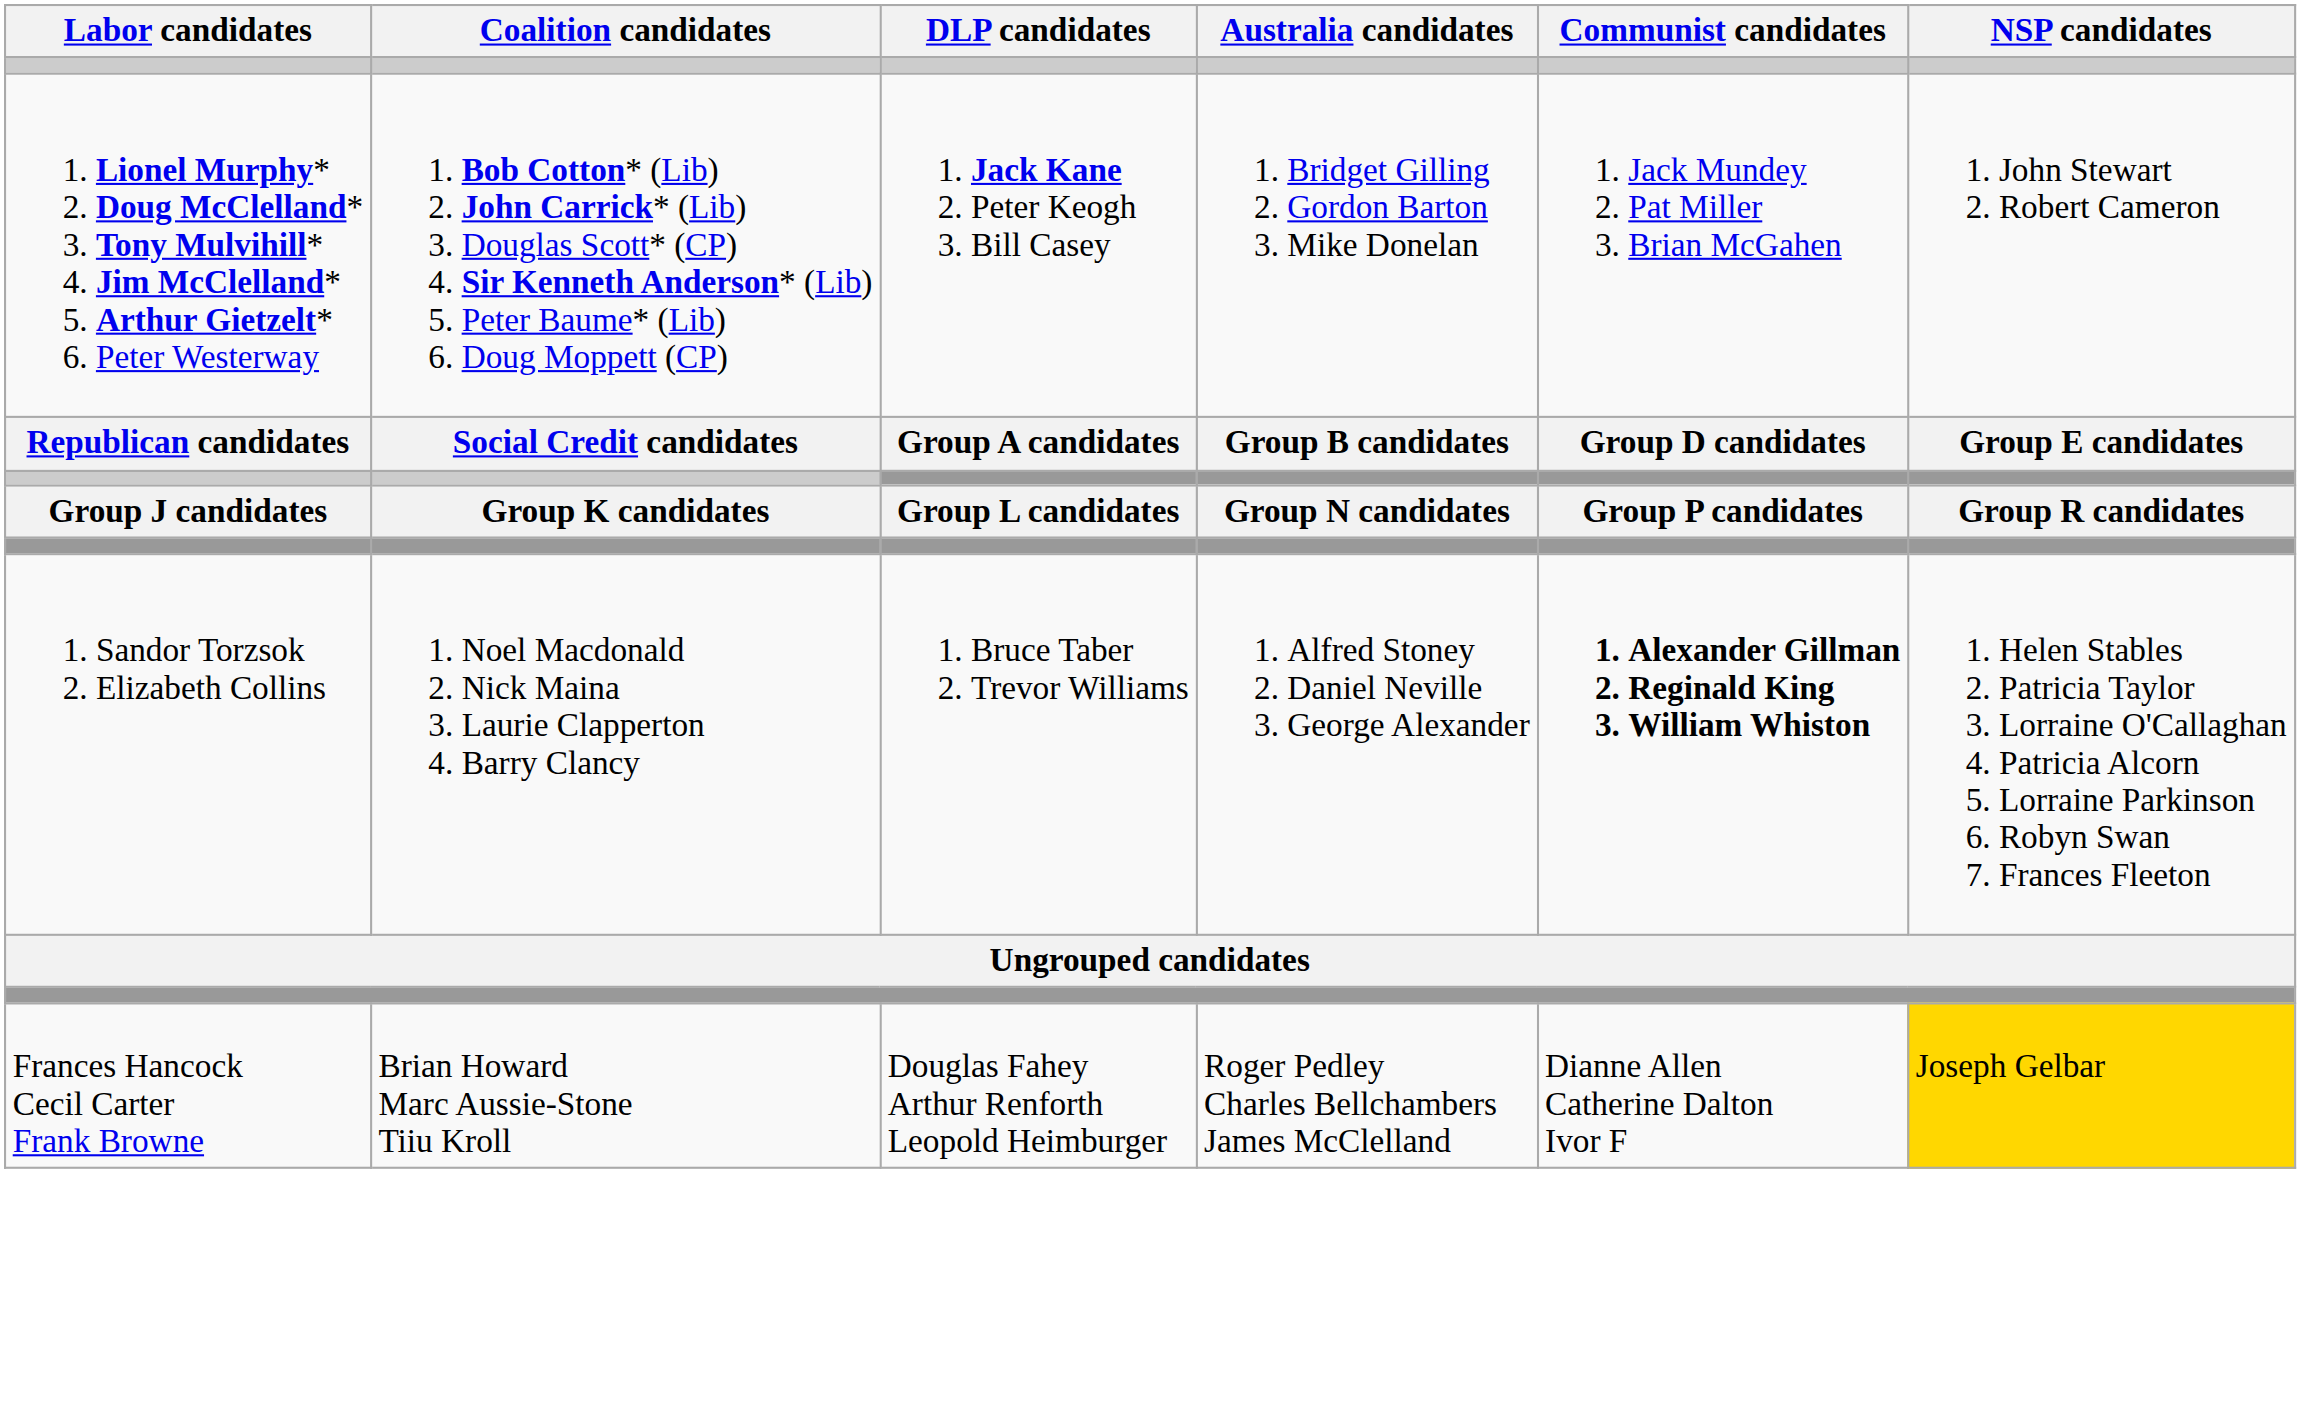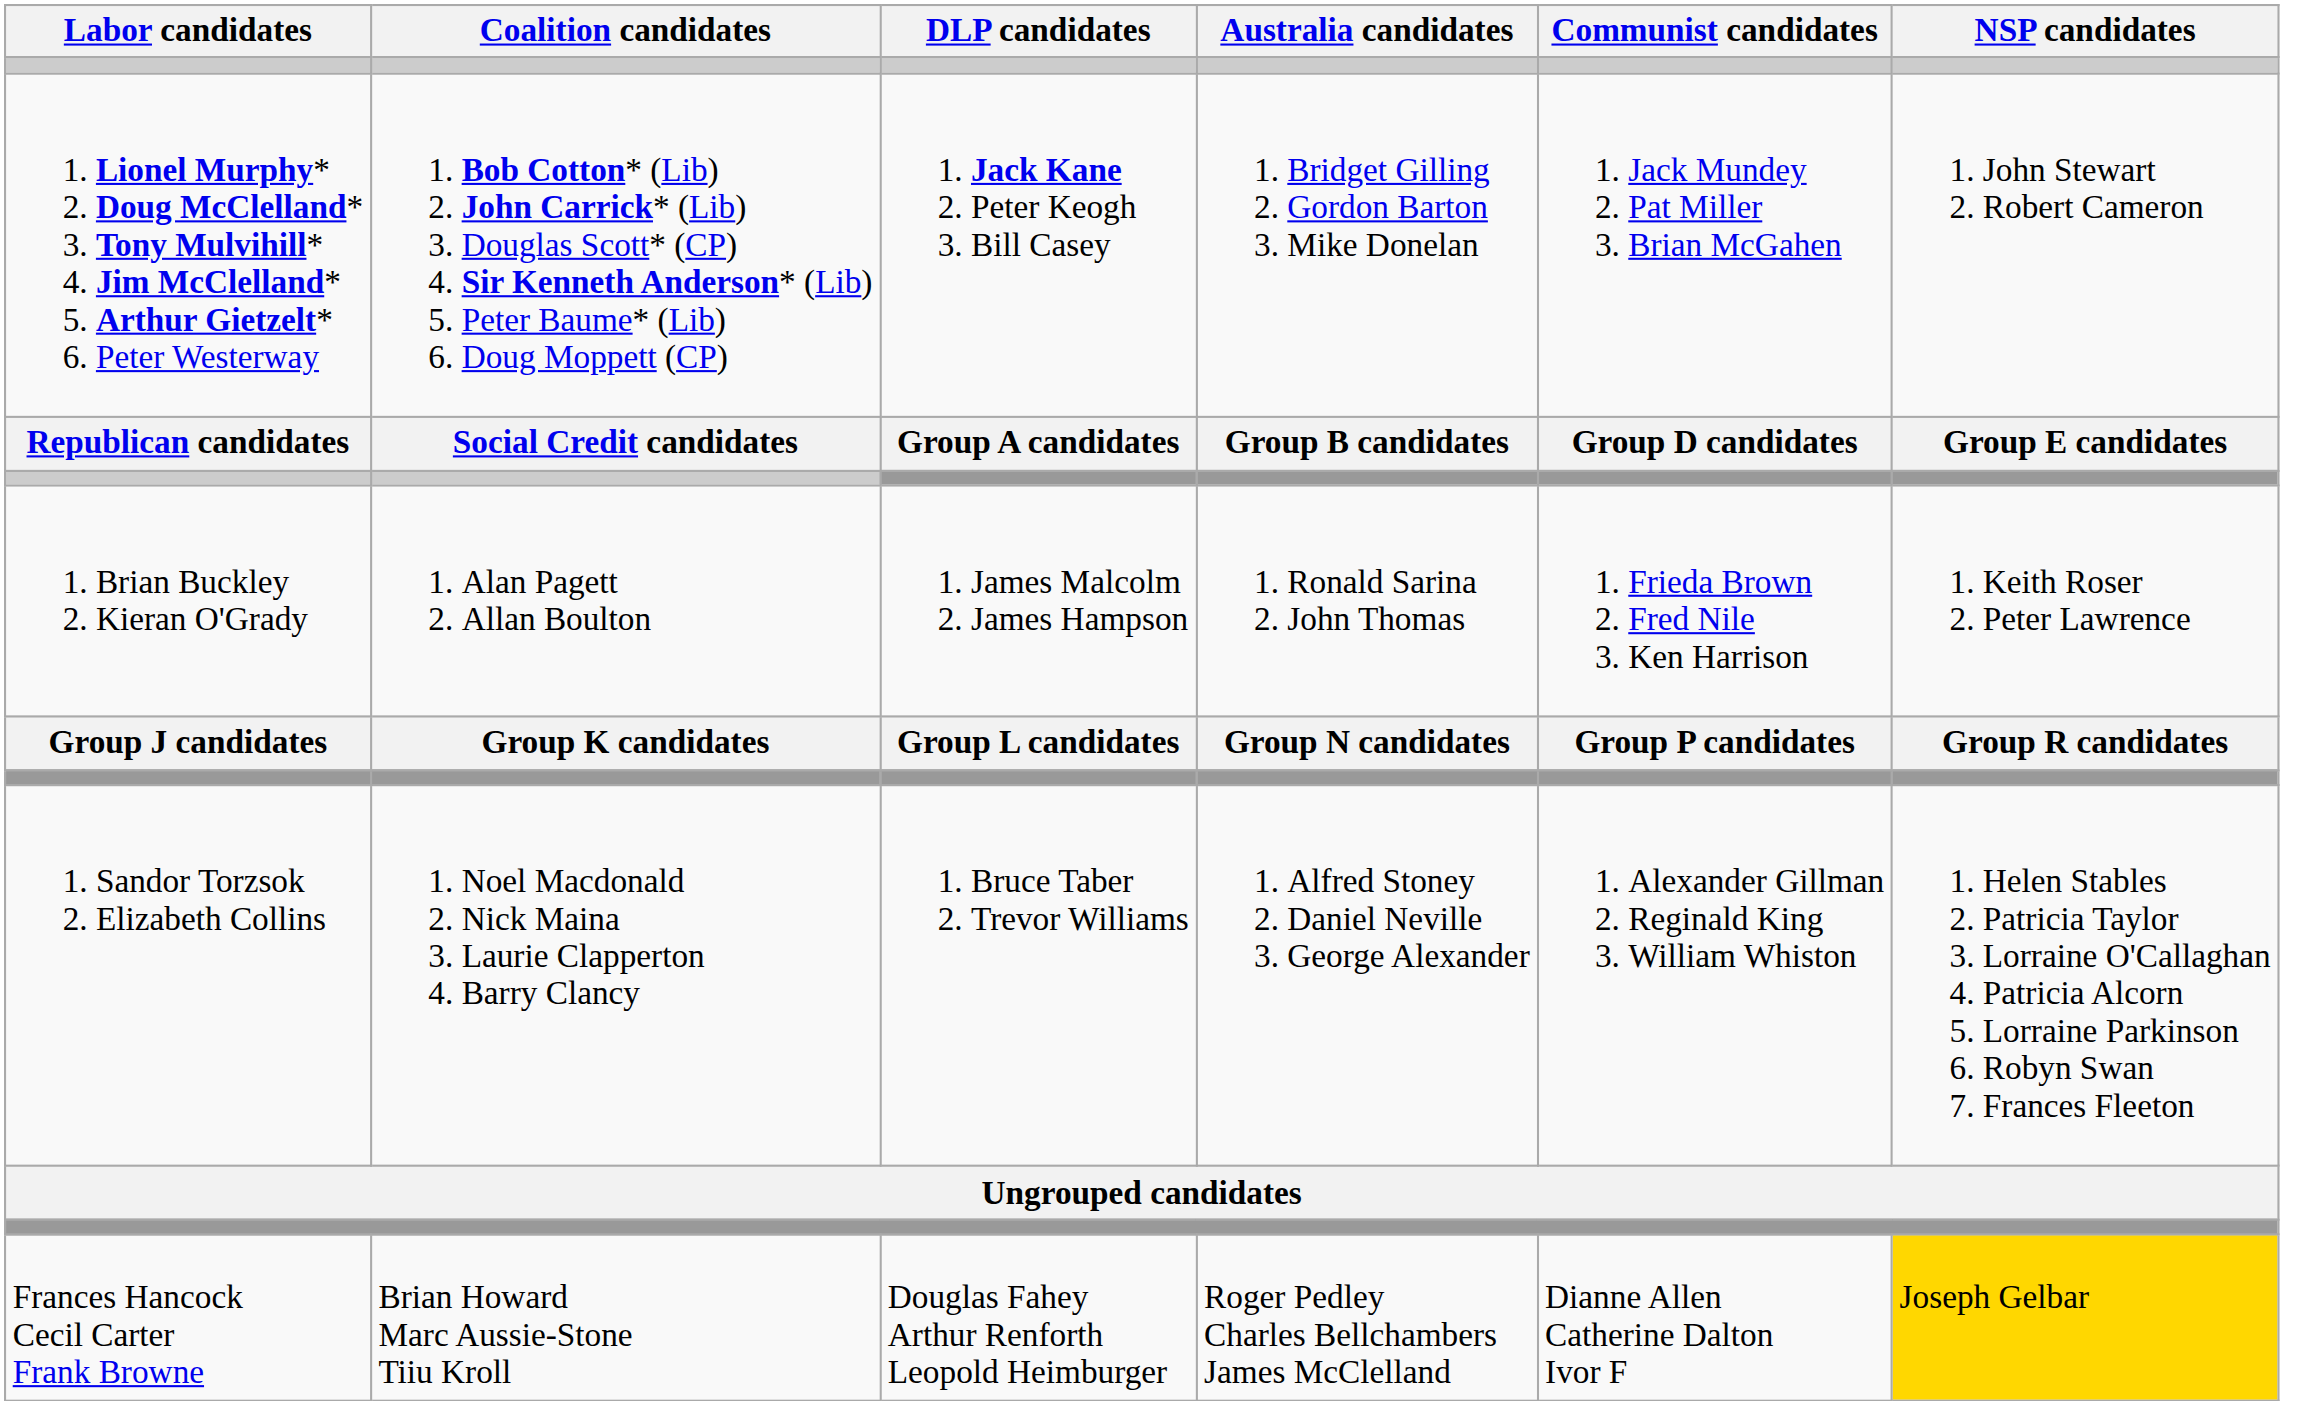+ row: (188, 601)
(1723, 688) bold -> (1715, 920) normal
